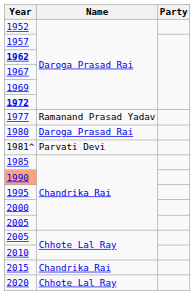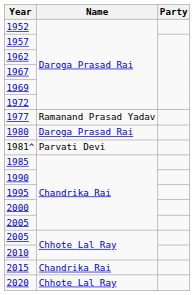(18, 57) bold -> (18, 57) normal
(18, 102) bold -> (18, 102) normal
(18, 177) lightsalmon background -> (18, 177) no background
